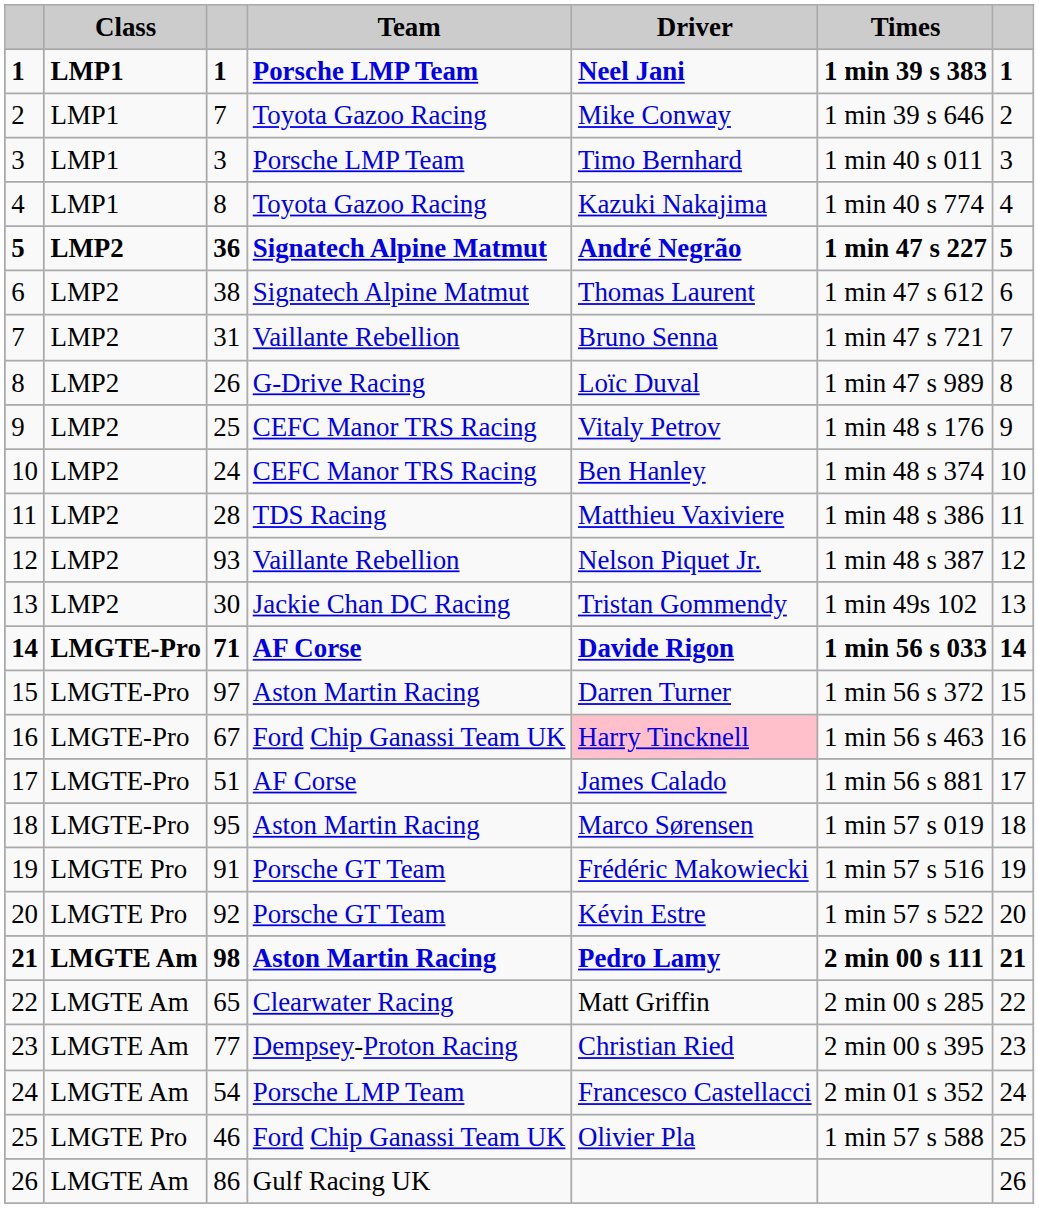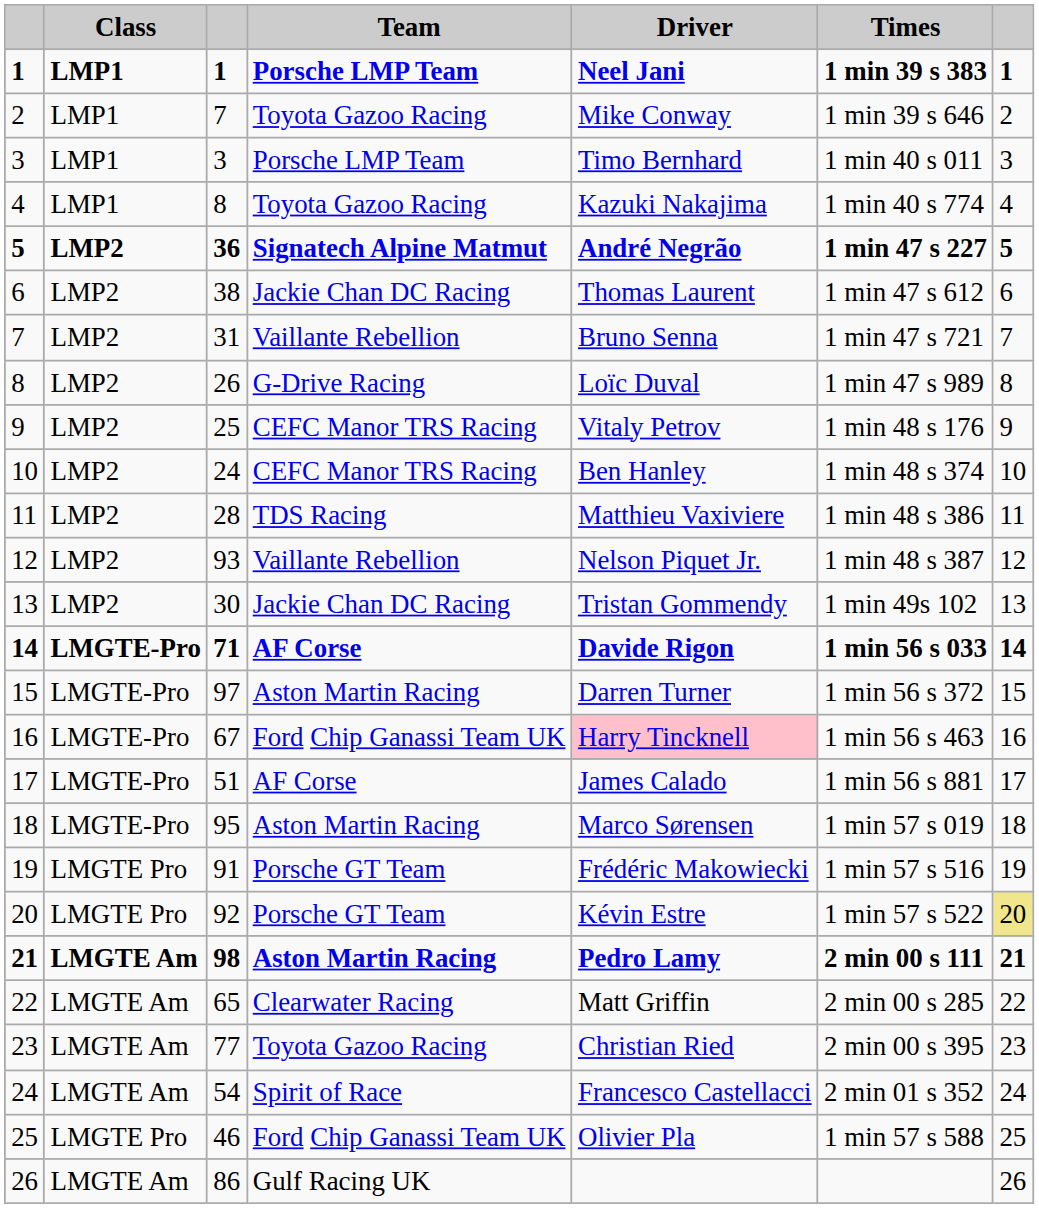(391, 293) Signatech Alpine Matmut -> (382, 293) Jackie Chan DC Racing
(1013, 914) no background -> (1013, 914) khaki background
(385, 1047) Dempsey-Proton Racing -> (370, 1047) Toyota Gazoo Racing
(359, 1091) Porsche LMP Team -> (327, 1091) Spirit of Race
